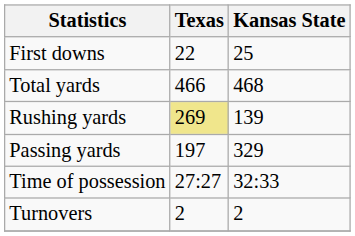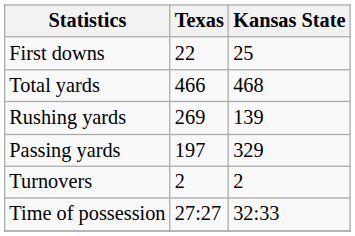(190, 117) khaki background -> (190, 117) no background
rows swapped: (51, 214) <-> (87, 182)
